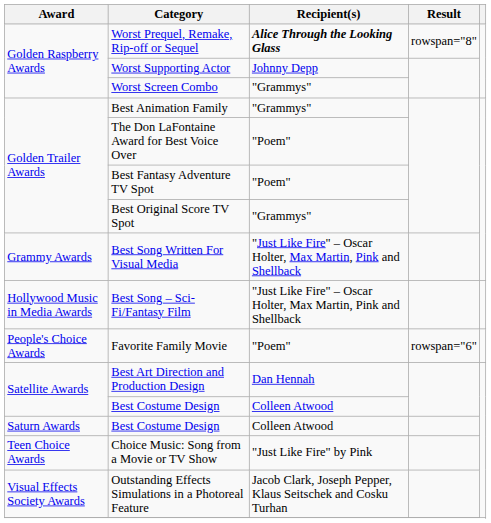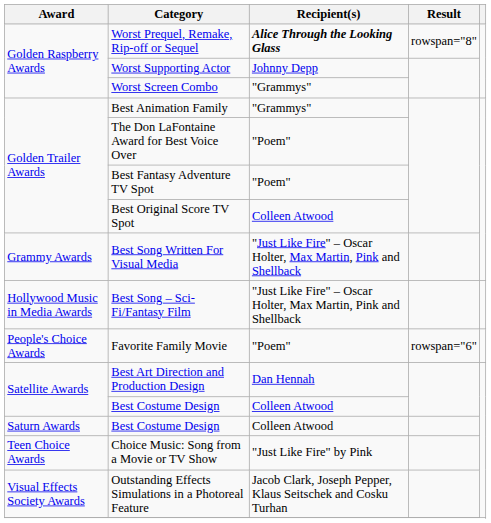(282, 216) "Grammys" -> (293, 216) Colleen Atwood
